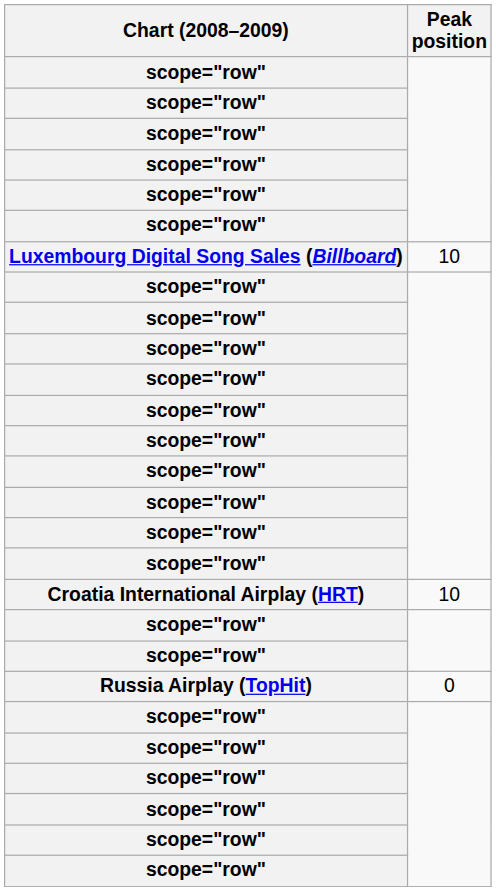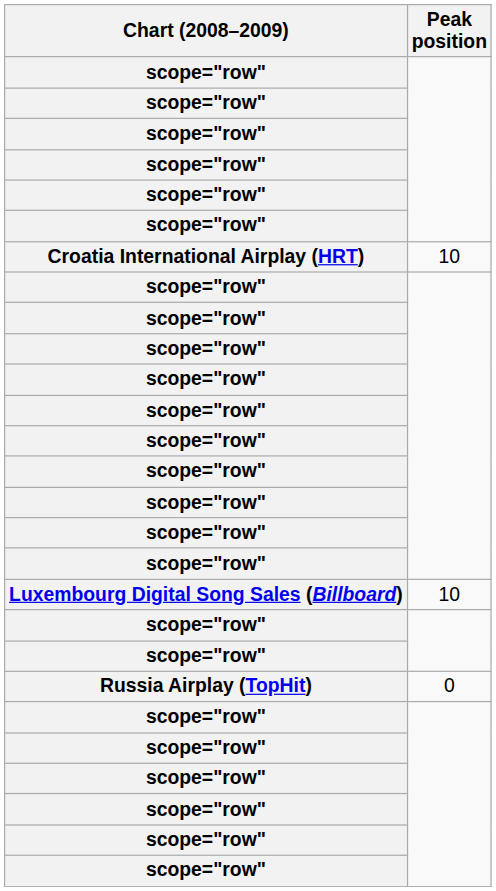rows swapped: (206, 594) <-> (206, 256)
